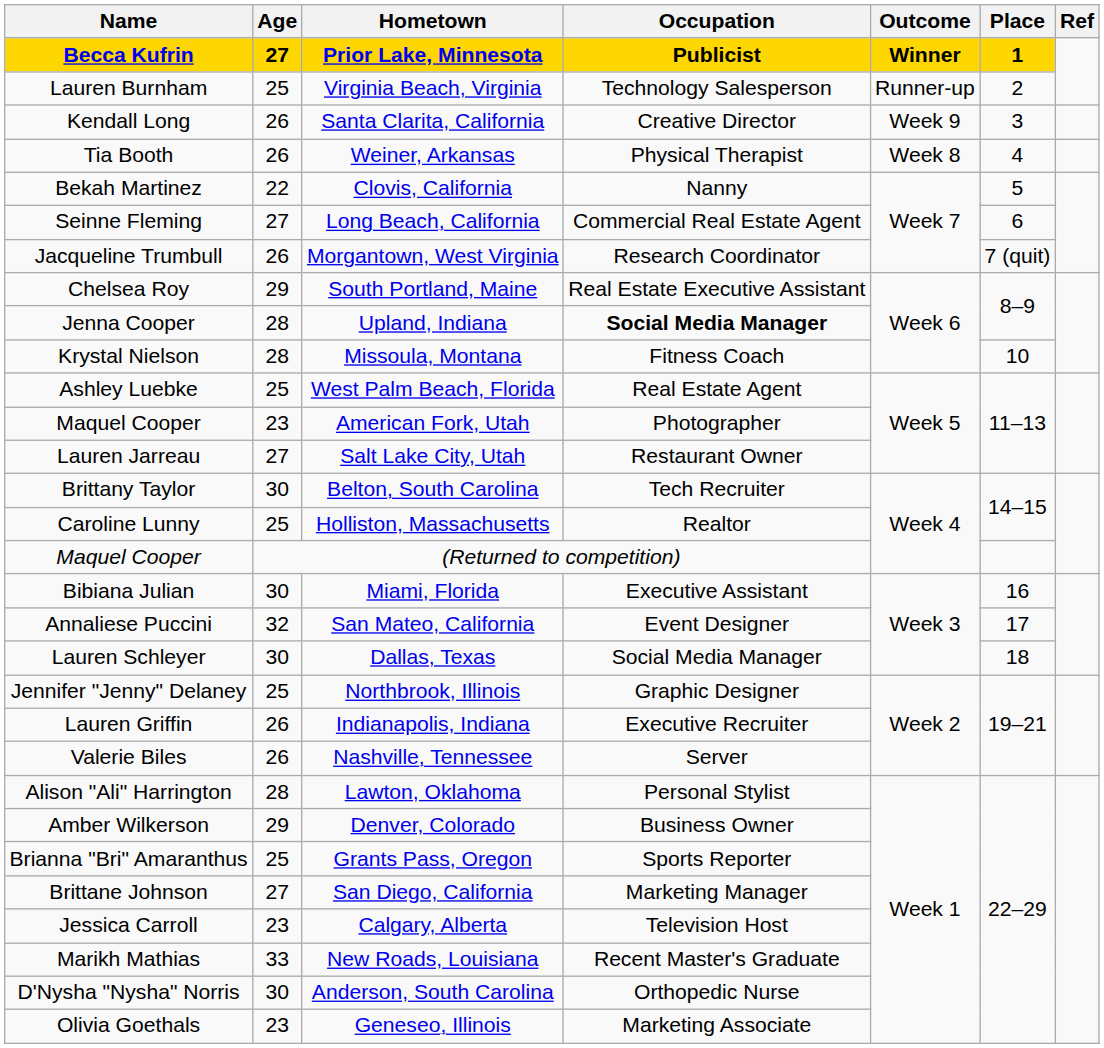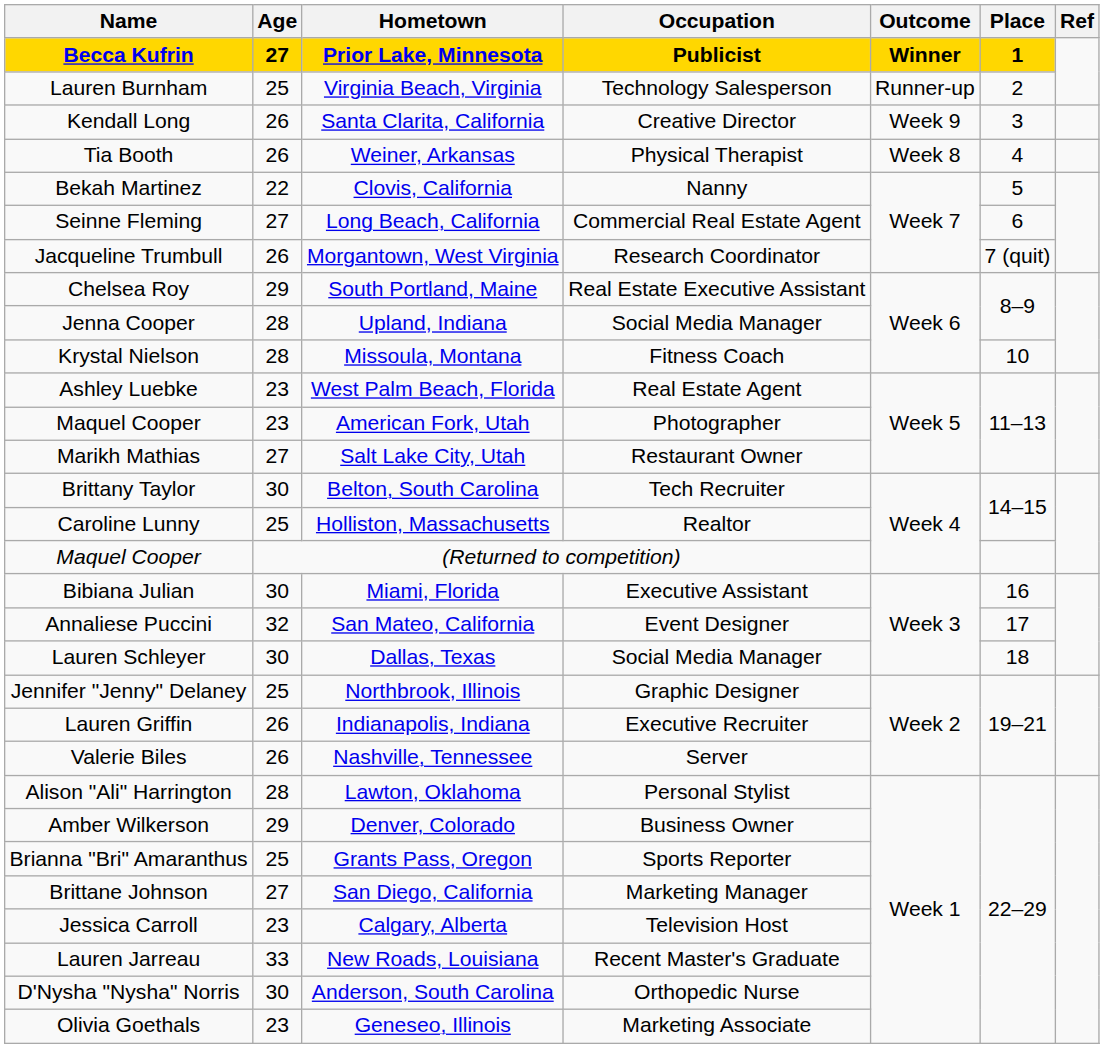(717, 322) bold -> (717, 322) normal
(277, 389) 25 -> (277, 389) 23
(129, 456) Lauren Jarreau -> (129, 456) Marikh Mathias
(129, 959) Marikh Mathias -> (129, 959) Lauren Jarreau
